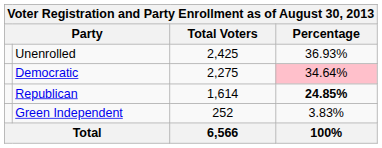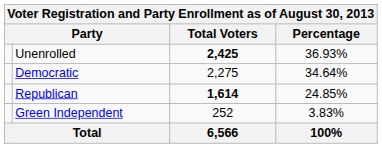(223, 53) normal -> (223, 53) bold
(326, 73) pink background -> (326, 73) no background
(223, 93) normal -> (223, 93) bold
(326, 93) bold -> (326, 93) normal
